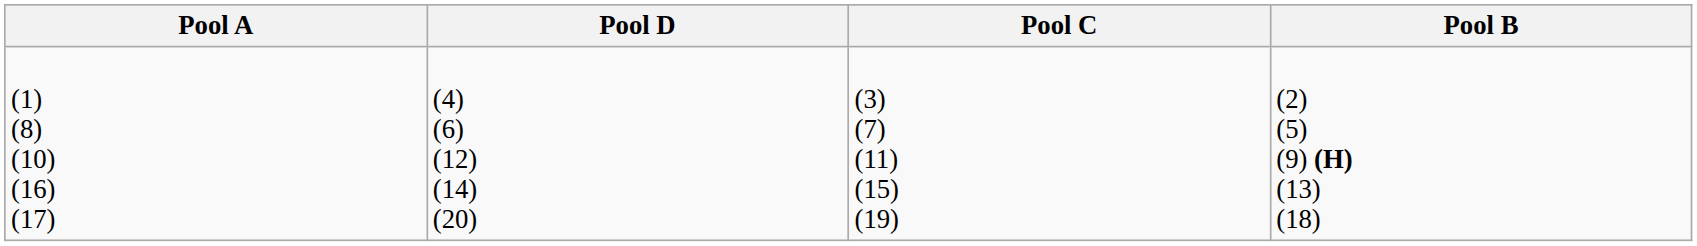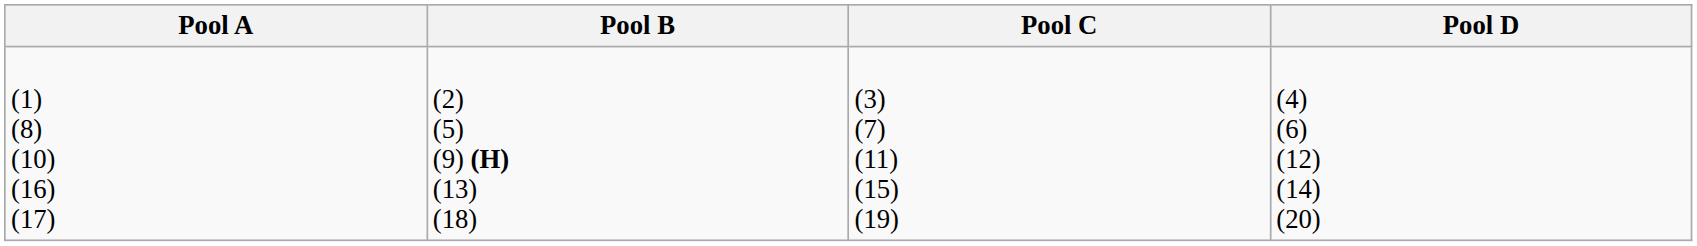columns swapped: (1481, 25) <-> (637, 25)
